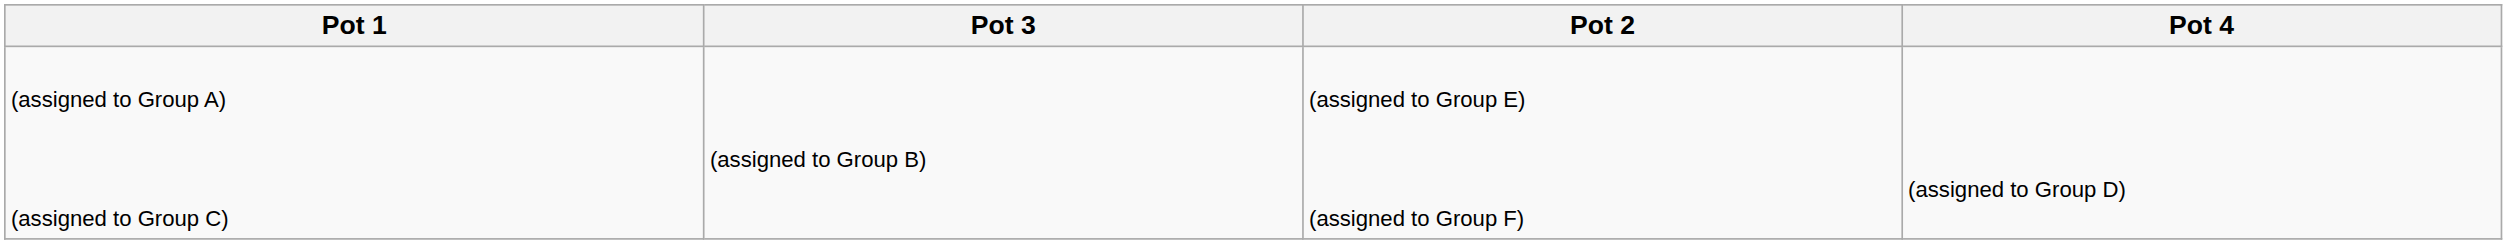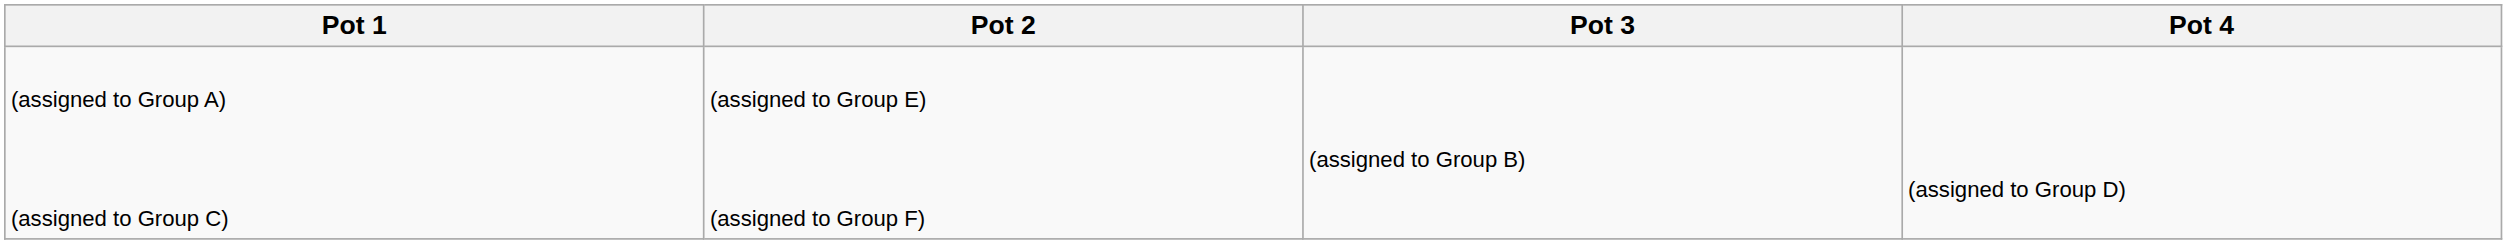columns swapped: (1602, 25) <-> (1003, 25)
